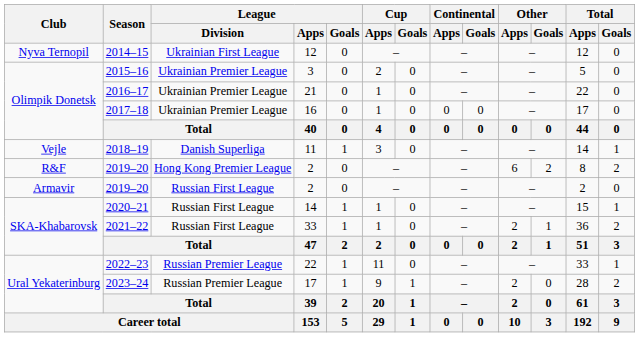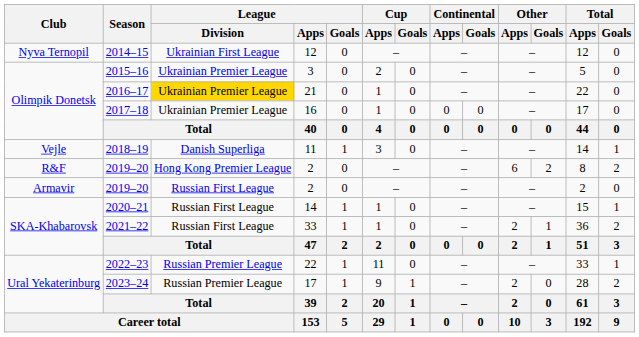(223, 91) no background -> (223, 91) gold background
